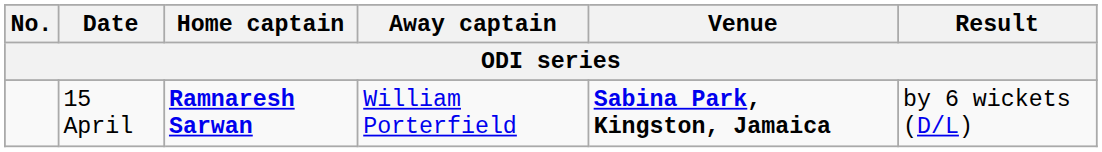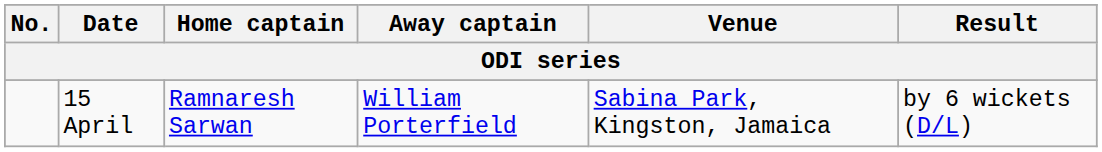(232, 113) bold -> (232, 113) normal
(712, 113) bold -> (712, 113) normal
